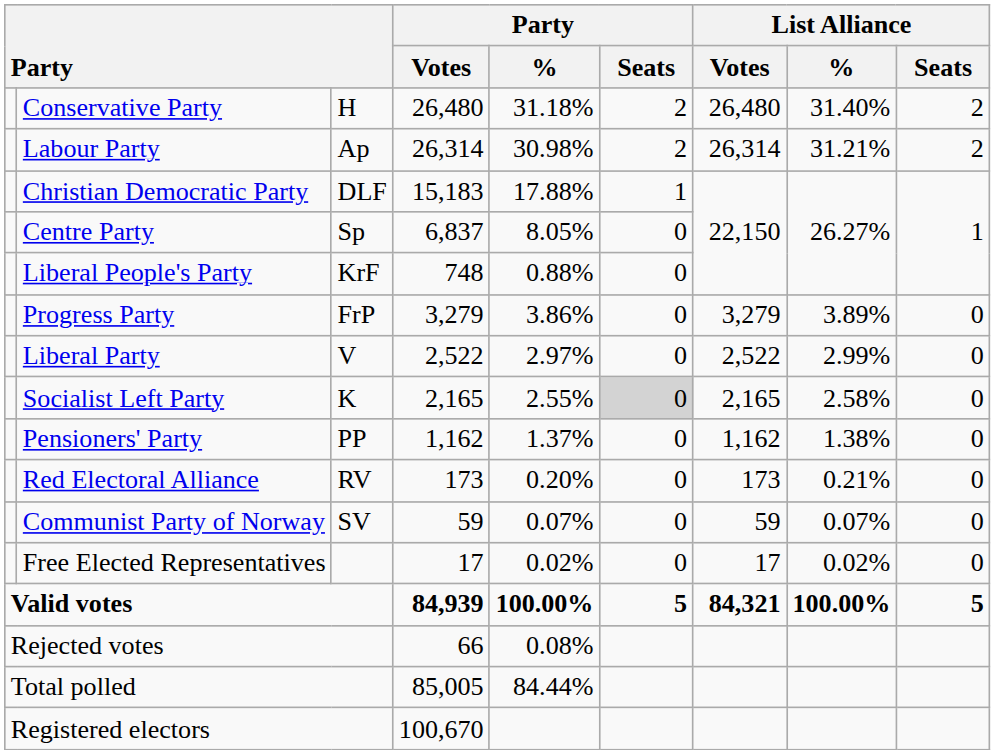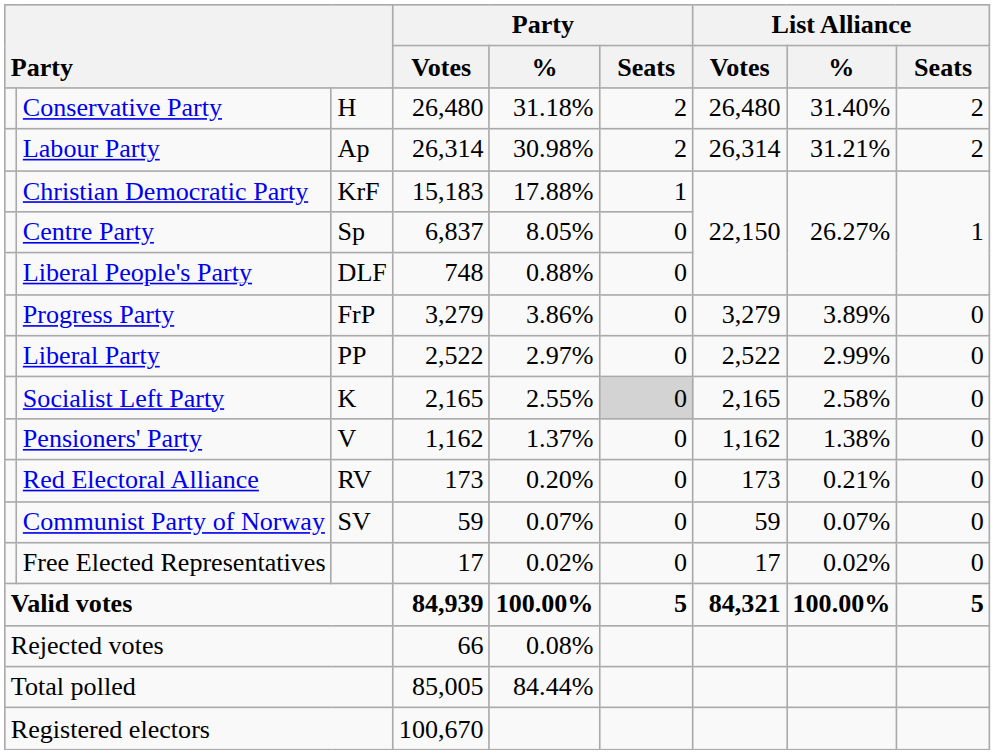(362, 190) DLF -> (359, 190) KrF
(359, 273) KrF -> (362, 273) DLF
(347, 356) V -> (352, 356) PP
(352, 438) PP -> (347, 438) V
